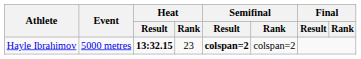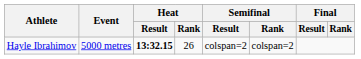(189, 46) 23 -> (189, 46) 26
(227, 46) bold -> (226, 46) normal
